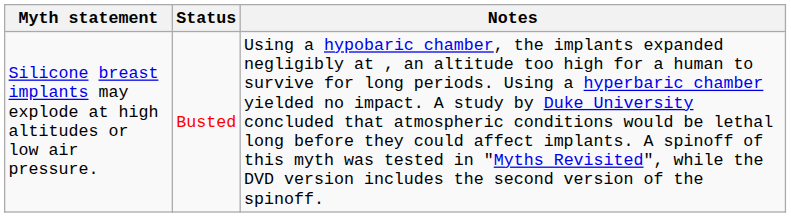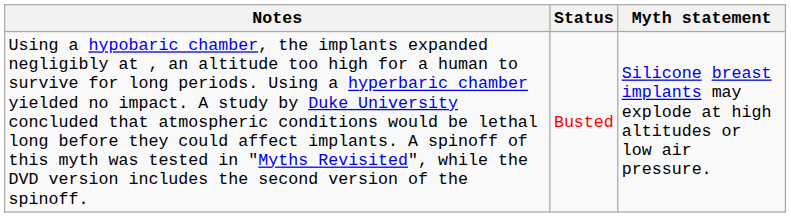columns swapped: (88, 18) <-> (513, 18)
